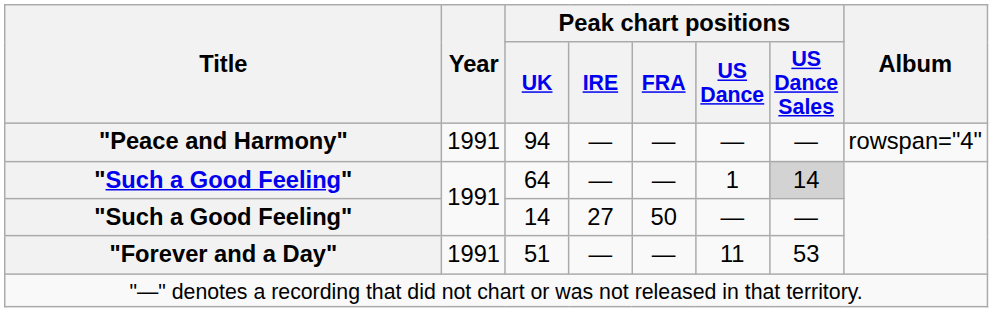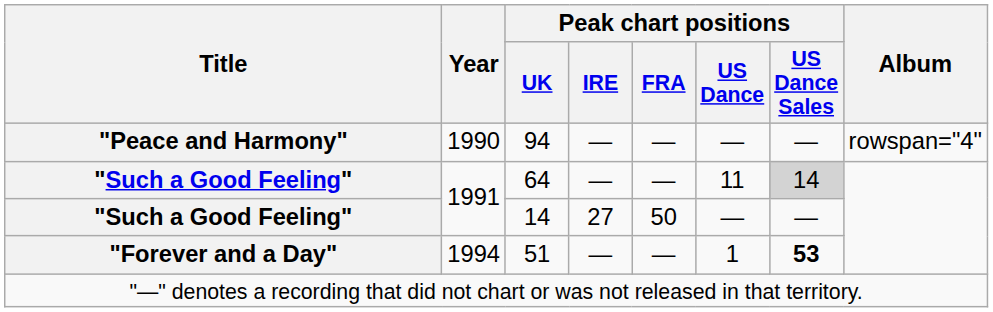(474, 141) 1991 -> (474, 141) 1990
(732, 179) 1 -> (732, 179) 11
(474, 254) 1991 -> (474, 254) 1994
(732, 254) 11 -> (732, 254) 1
(806, 254) normal -> (806, 254) bold
